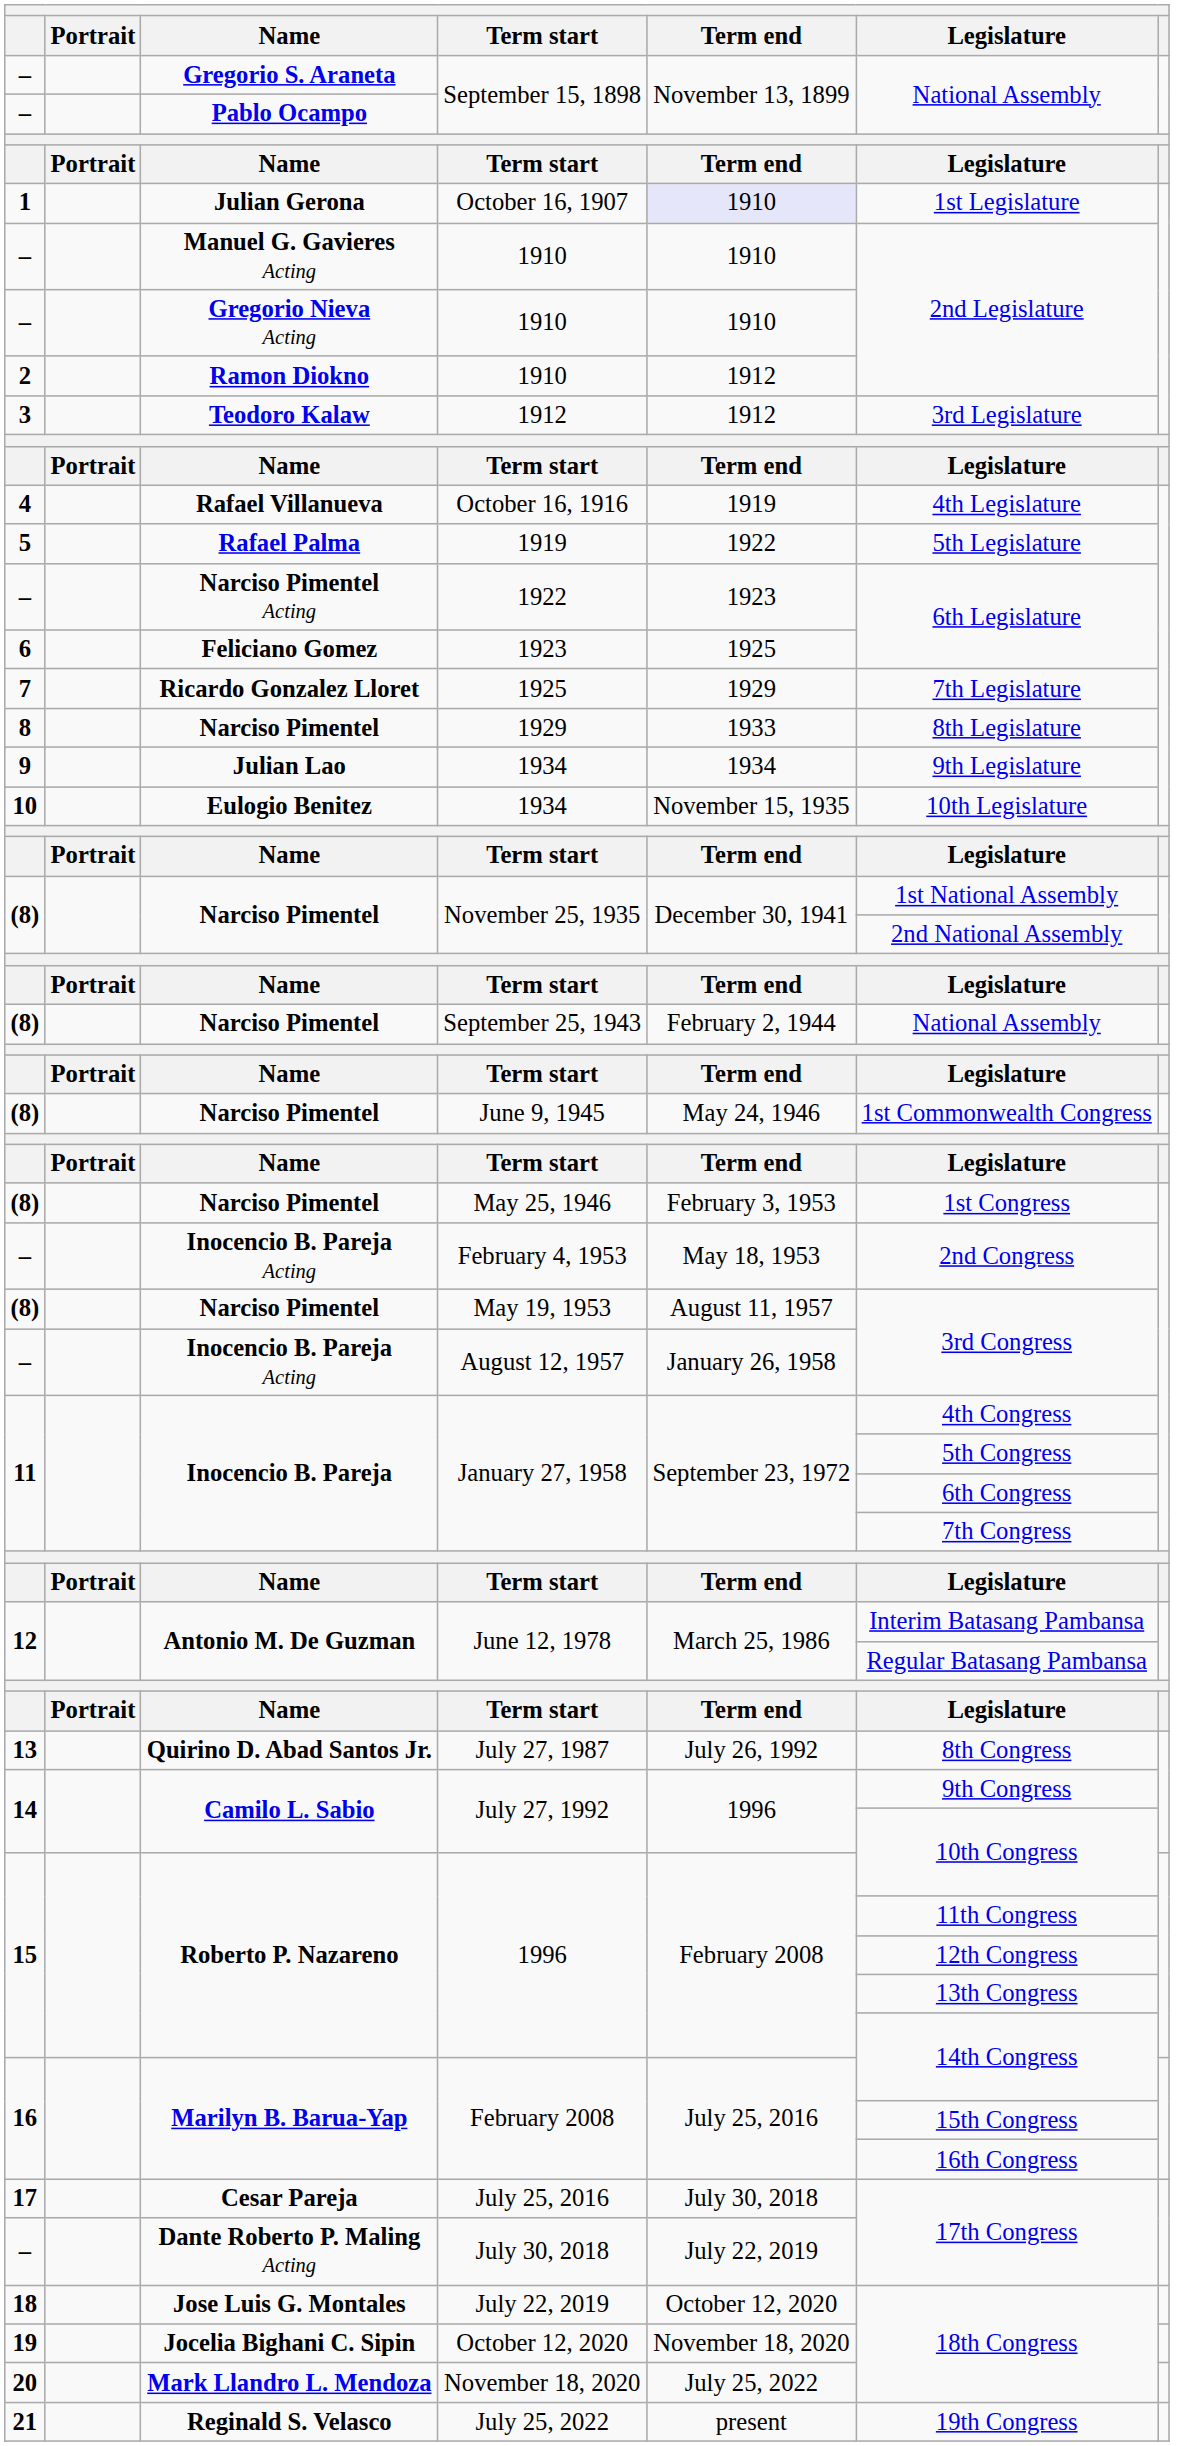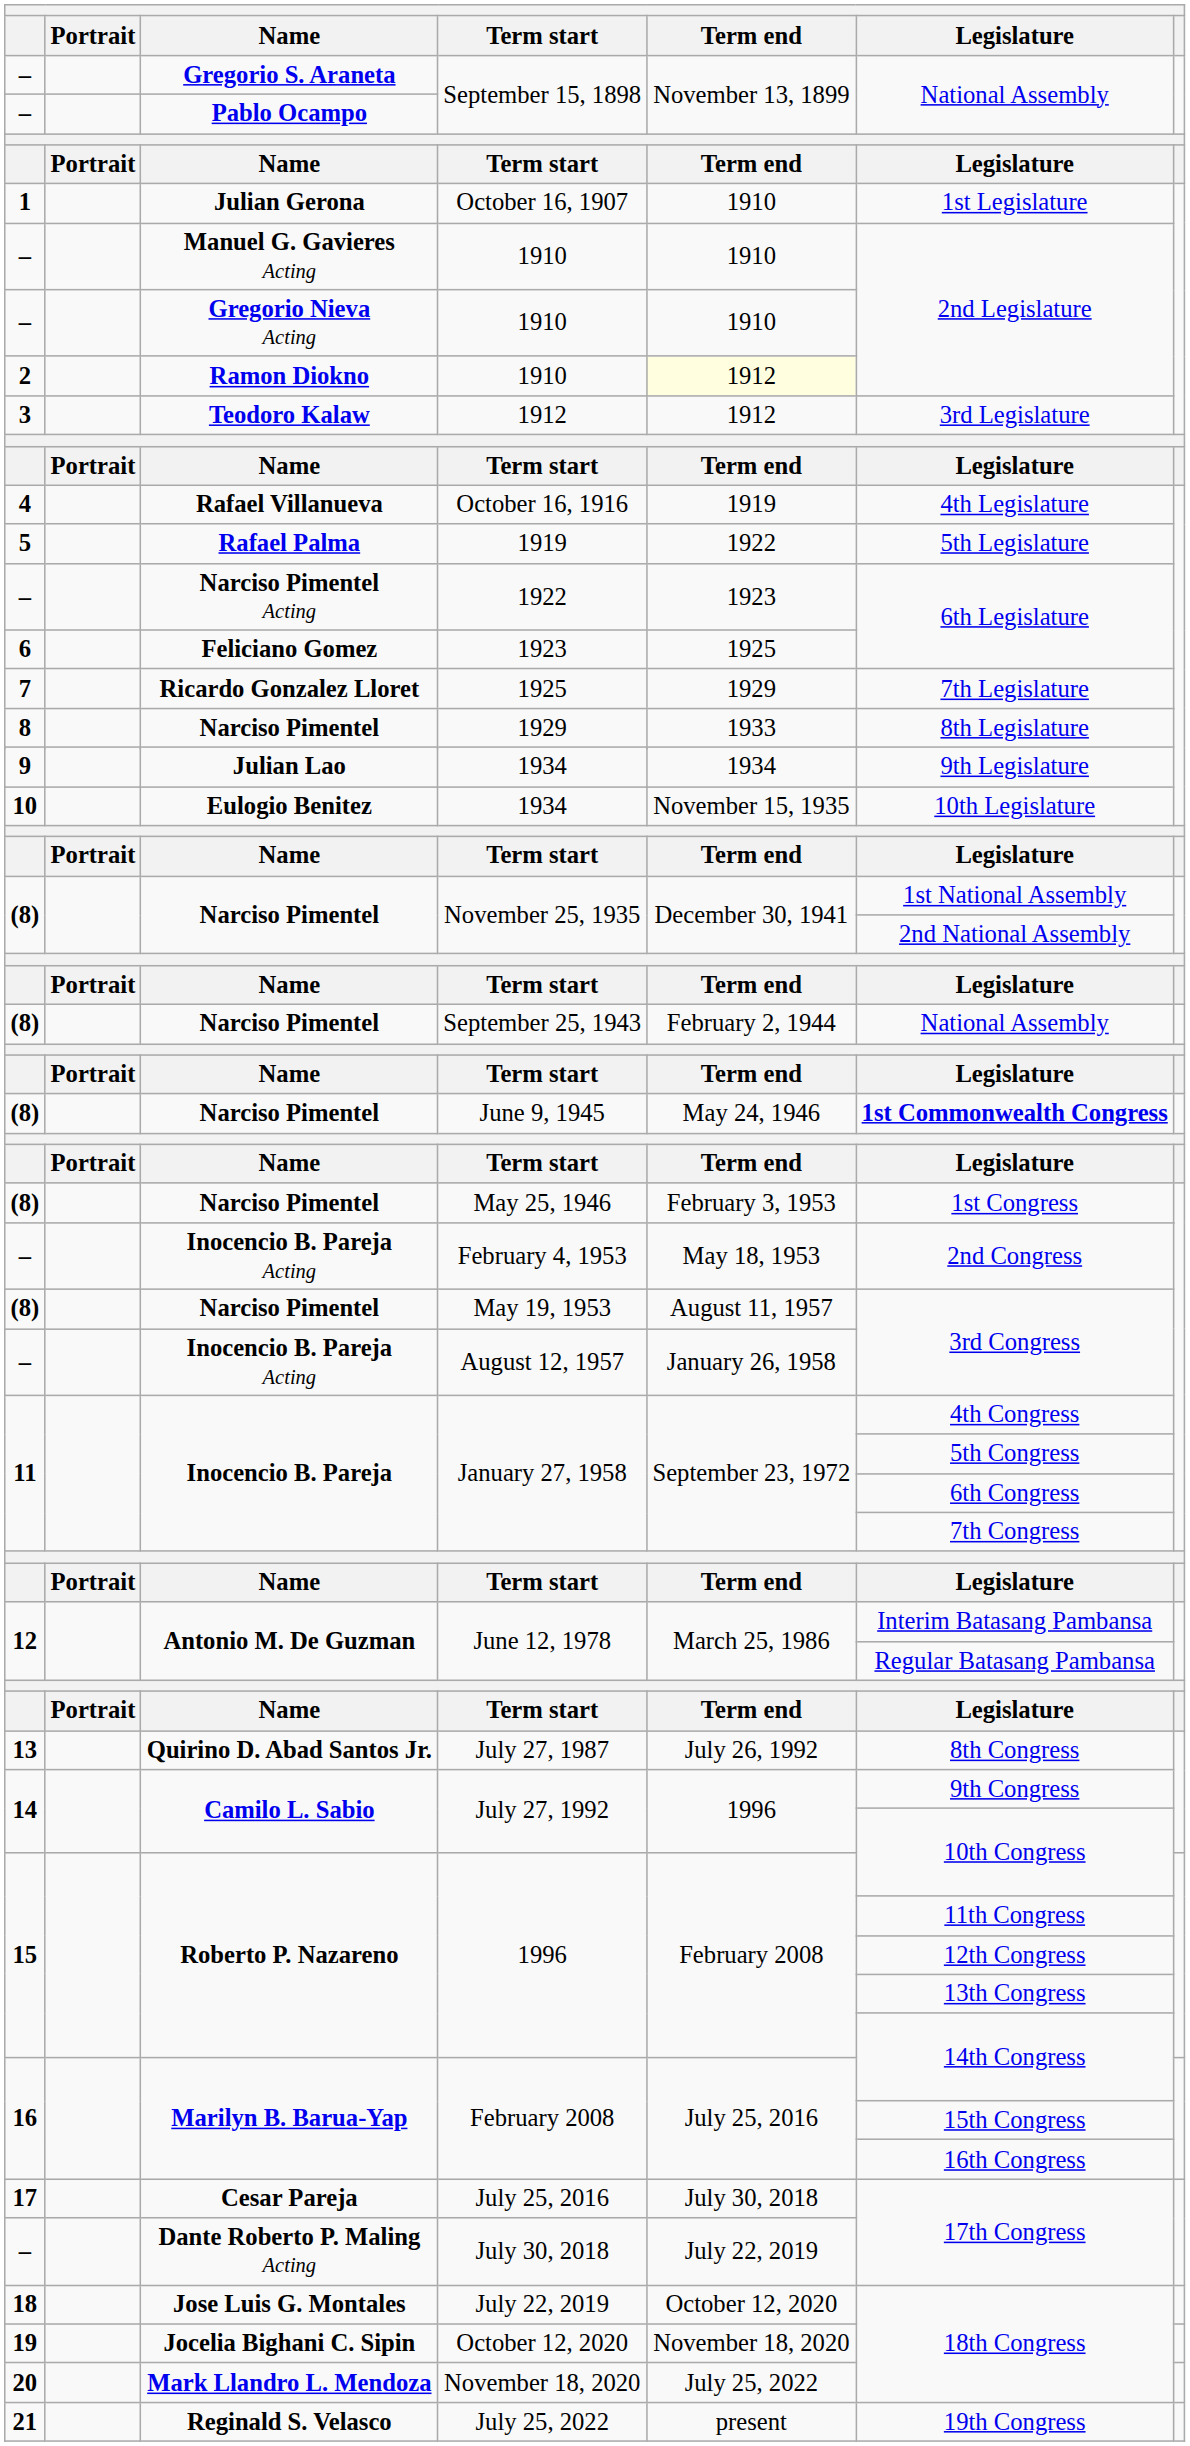(751, 203) lavender background -> (751, 203) no background
(751, 375) no background -> (751, 375) lightyellow background
(1007, 1113) normal -> (1015, 1113) bold
